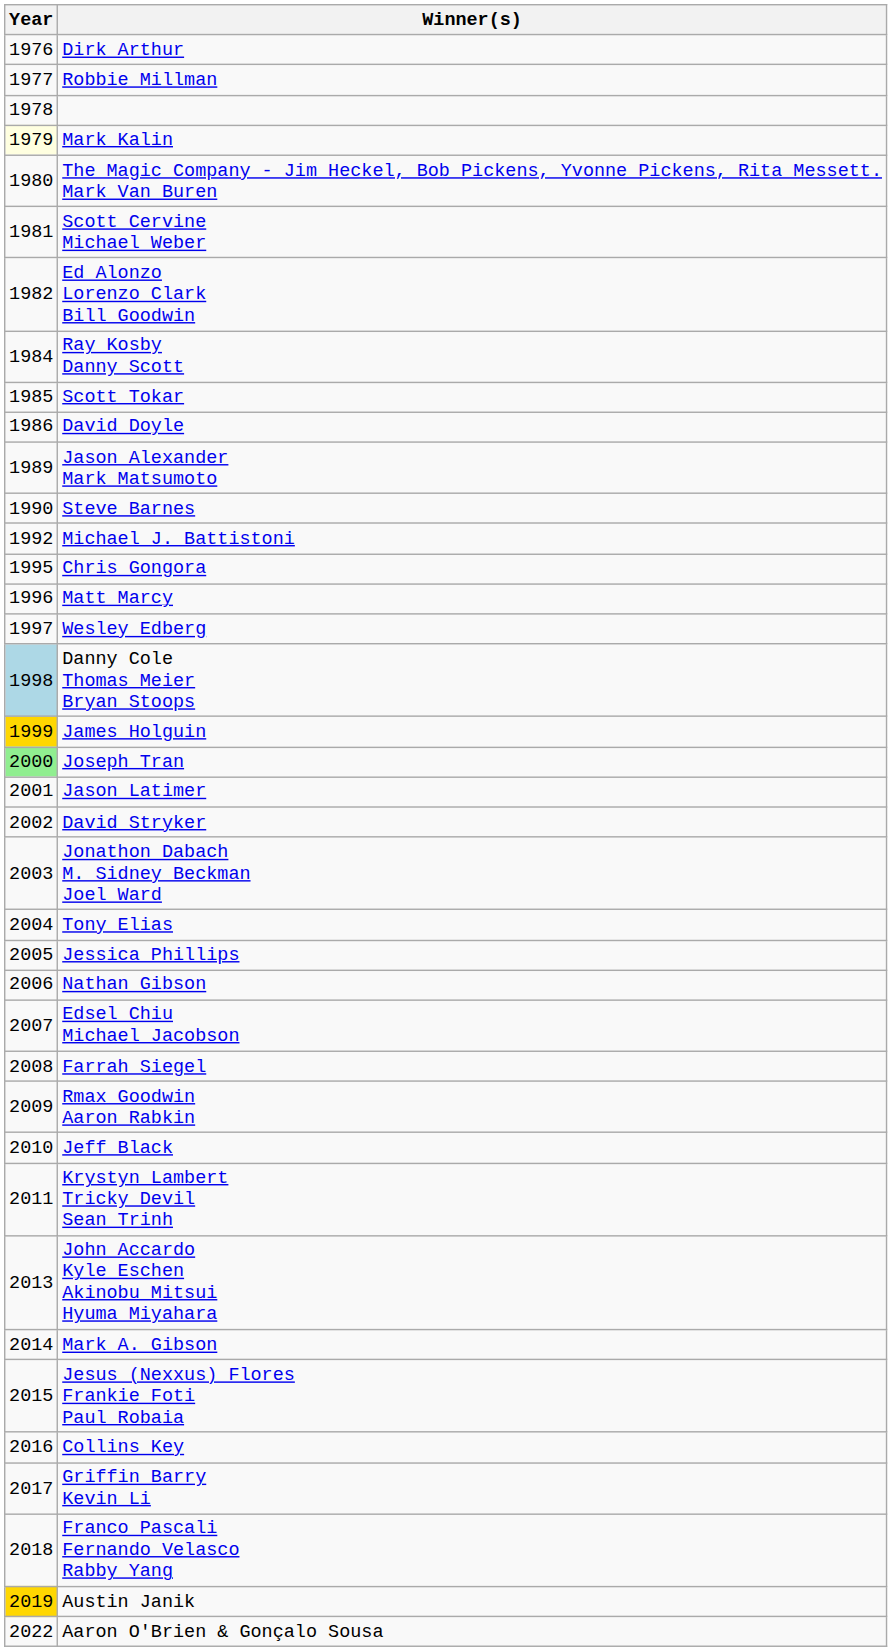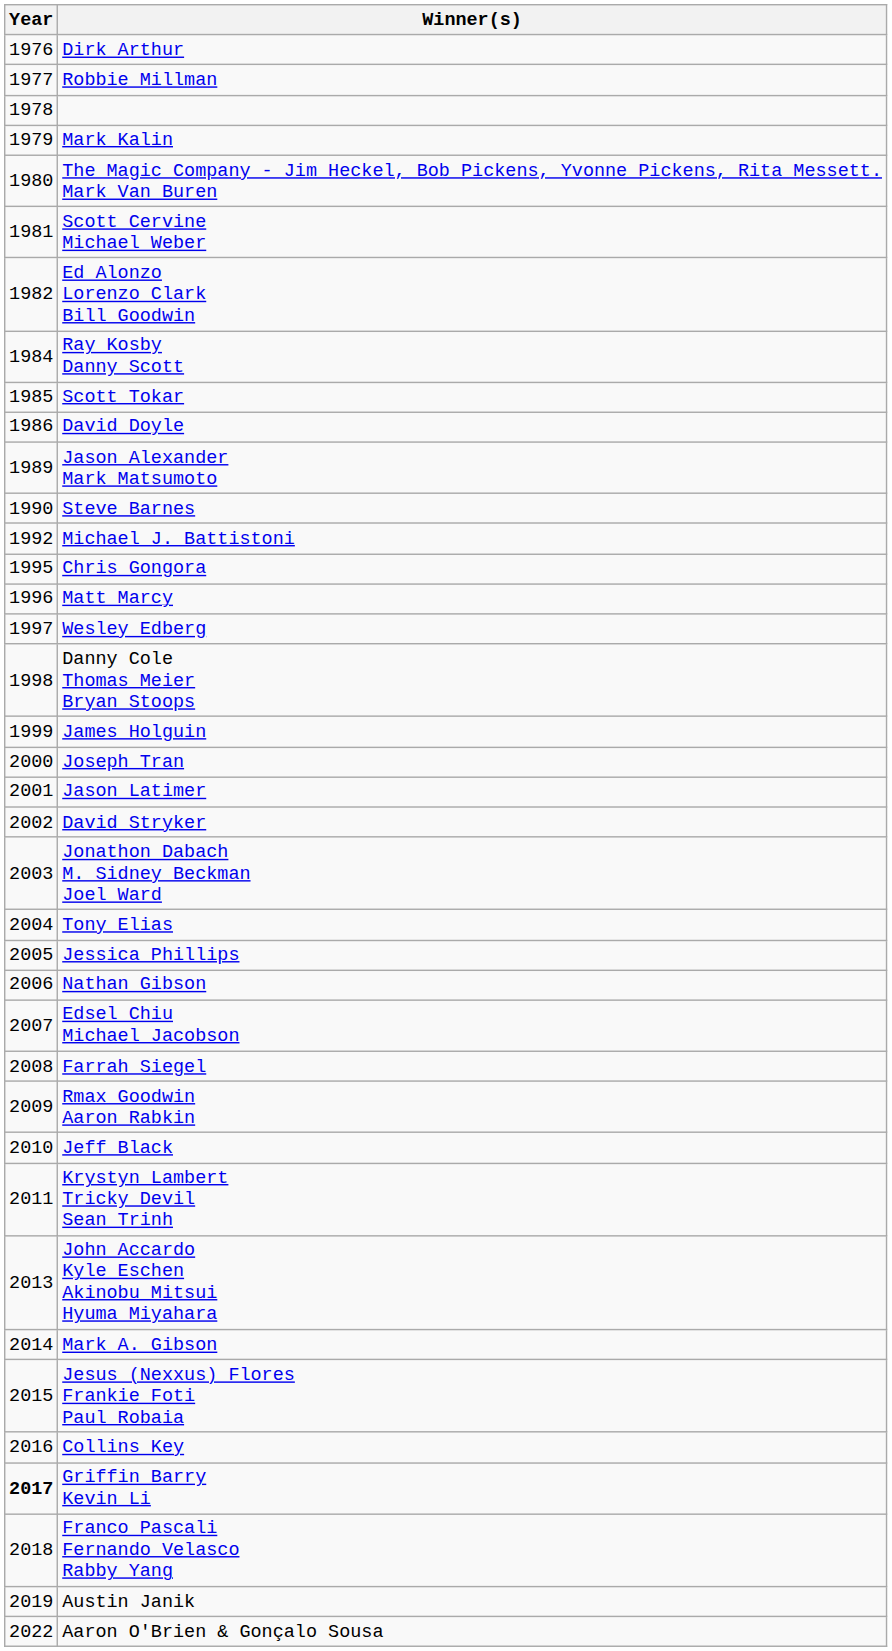(31, 140) lightyellow background -> (31, 140) no background
(31, 680) lightblue background -> (31, 680) no background
(31, 732) gold background -> (31, 732) no background
(31, 762) lightgreen background -> (31, 762) no background
(31, 1488) normal -> (31, 1488) bold
(31, 1602) gold background -> (31, 1602) no background
